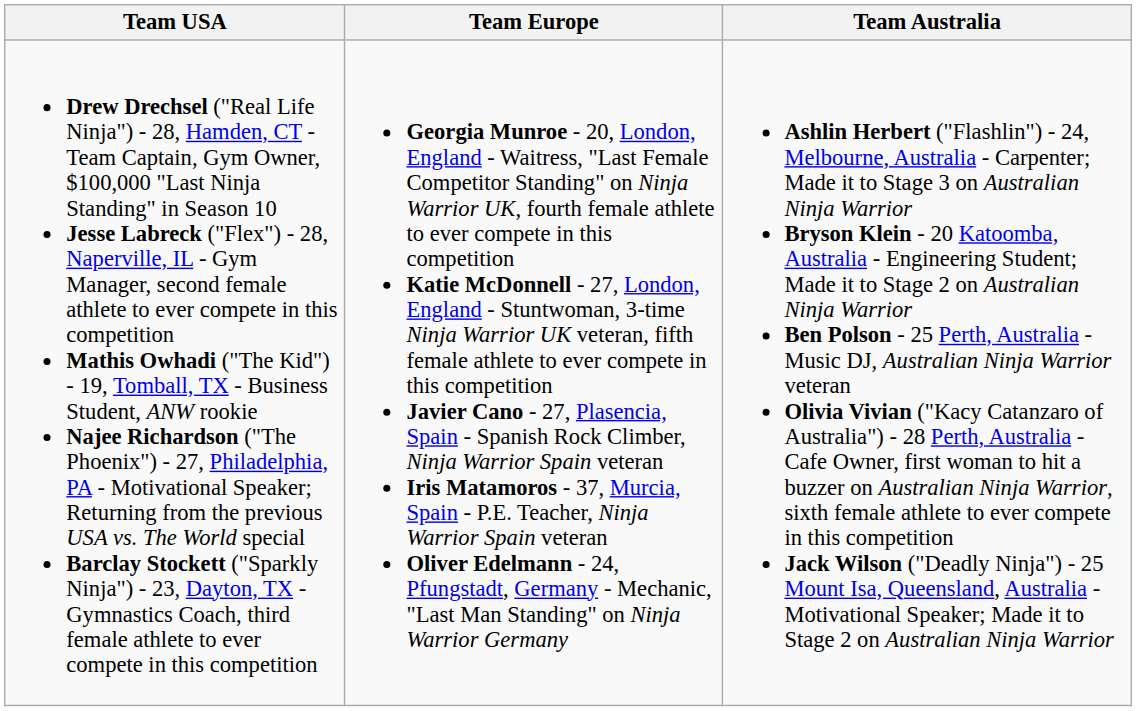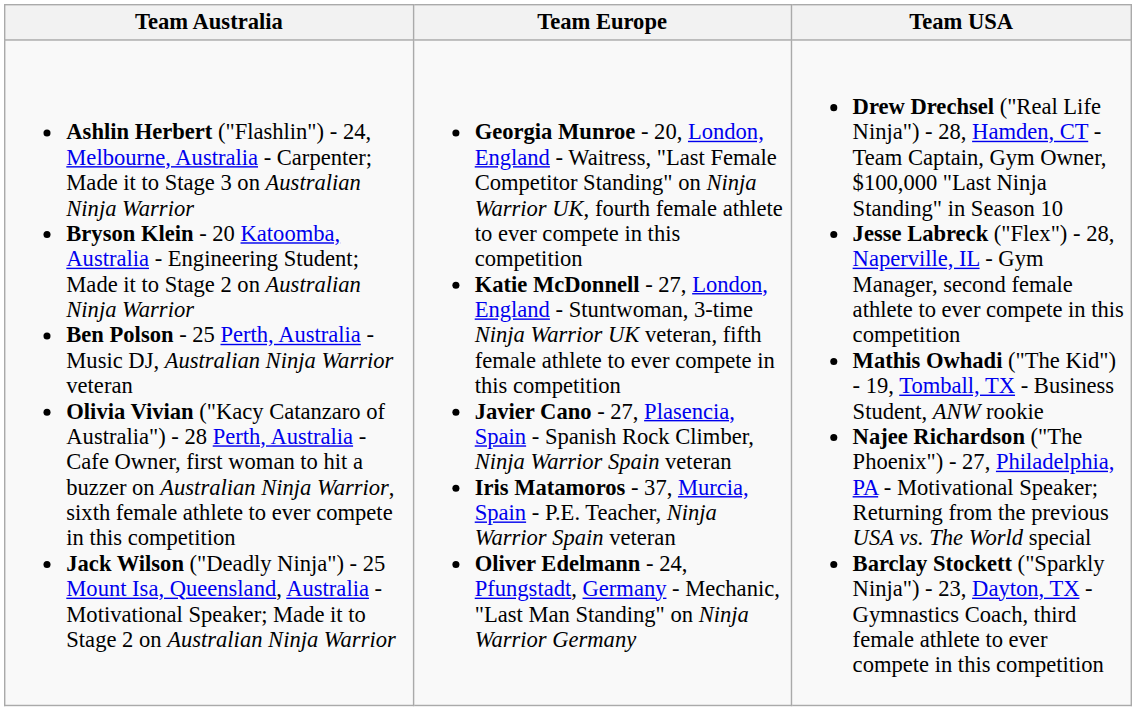columns swapped: (175, 22) <-> (927, 22)
